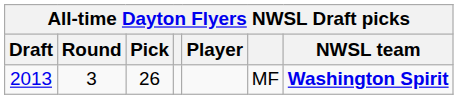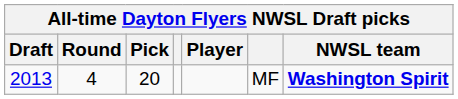(92, 79) 3 -> (92, 79) 4
(150, 79) 26 -> (150, 79) 20
